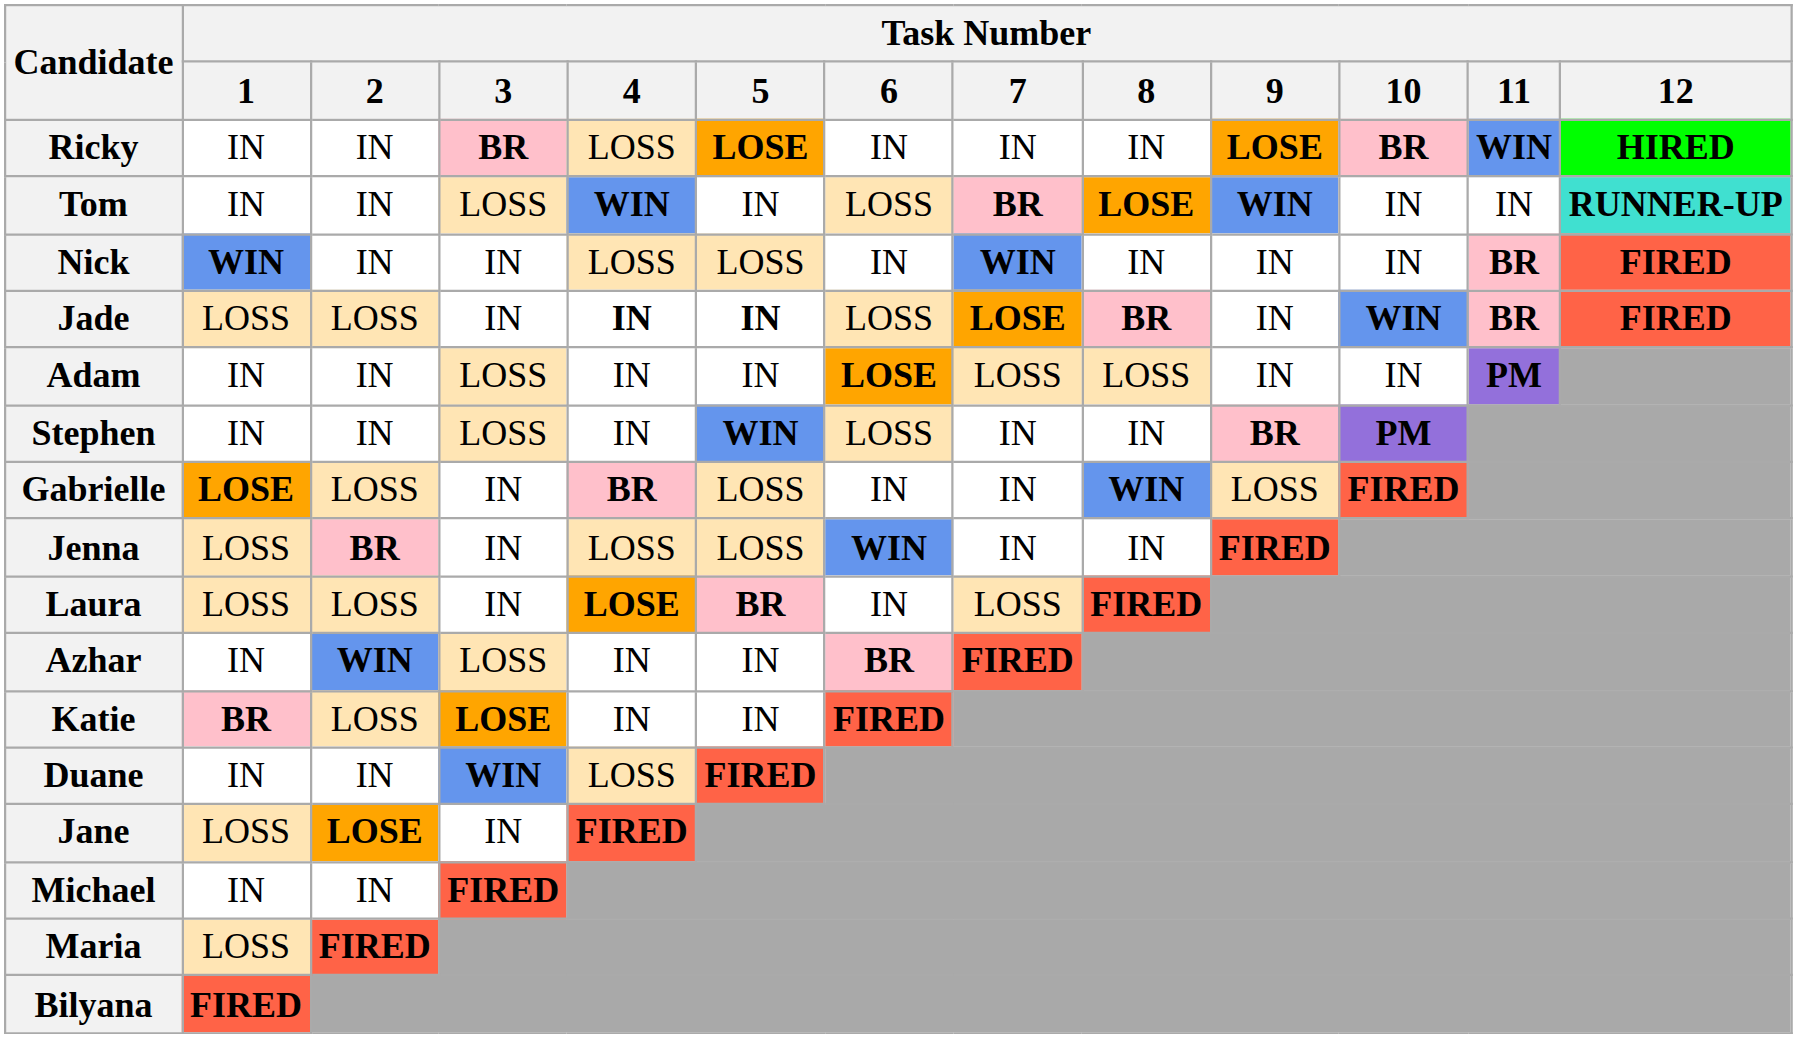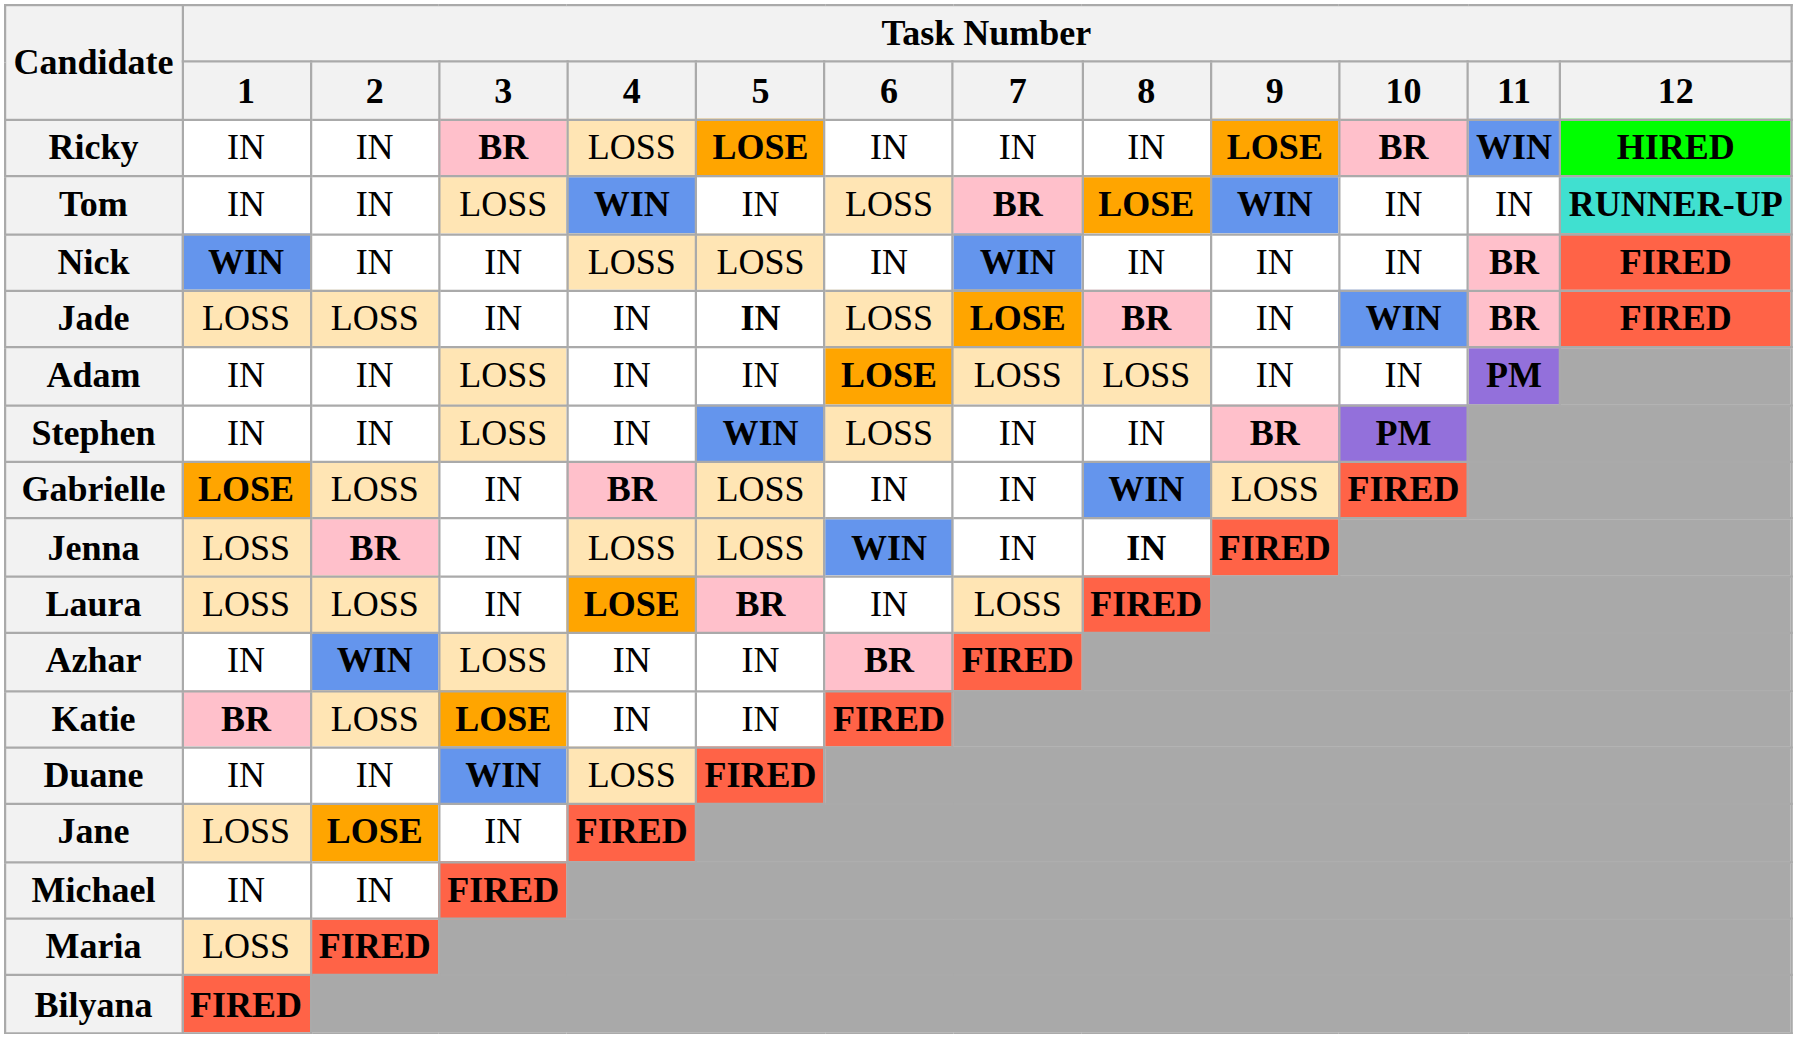(632, 318) bold -> (632, 318) normal
(1146, 546) normal -> (1146, 546) bold
